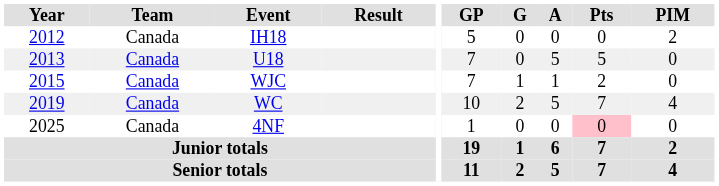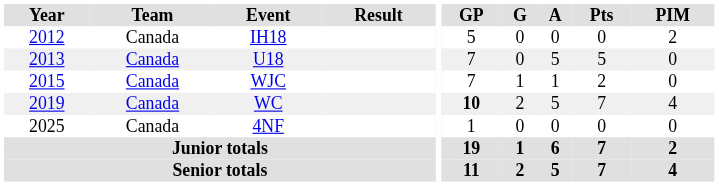(471, 103) normal -> (471, 103) bold
(602, 126) pink background -> (602, 126) no background
